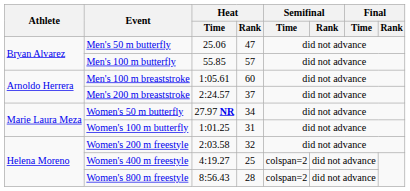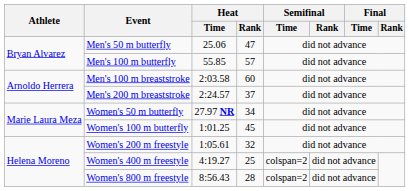(214, 78) 1:05.61 -> (214, 78) 2:03.58
(250, 128) 31 -> (250, 128) 45
(214, 145) 2:03.58 -> (214, 145) 1:05.61
